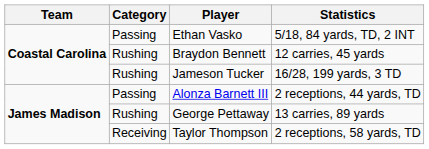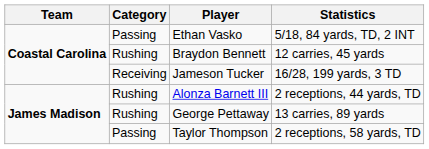(135, 74) Rushing -> (139, 74) Receiving
(134, 94) Passing -> (135, 94) Rushing
(139, 133) Receiving -> (134, 133) Passing
